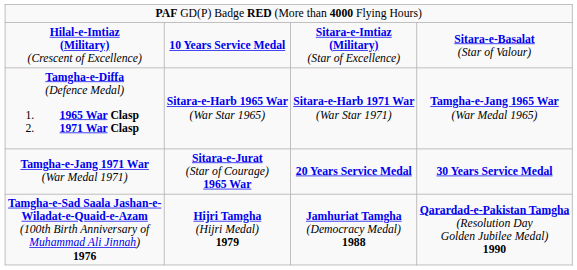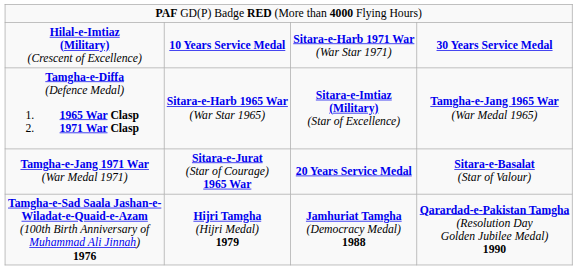(354, 45) Sitara-e-Imtiaz (Military) (Star of Excellence) -> (354, 45) Sitara-e-Harb 1971 War (War Star 1971)
(495, 45) Sitara-e-Basalat (Star of Valour) -> (495, 45) 30 Years Service Medal
(354, 108) Sitara-e-Harb 1971 War (War Star 1971) -> (354, 108) Sitara-e-Imtiaz (Military) (Star of Excellence)
(495, 171) 30 Years Service Medal -> (495, 171) Sitara-e-Basalat (Star of Valour)
